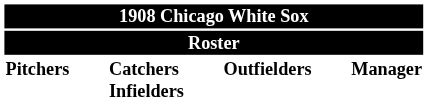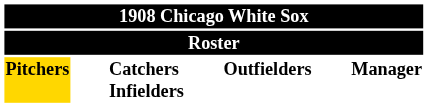(37, 69) no background -> (37, 69) gold background
